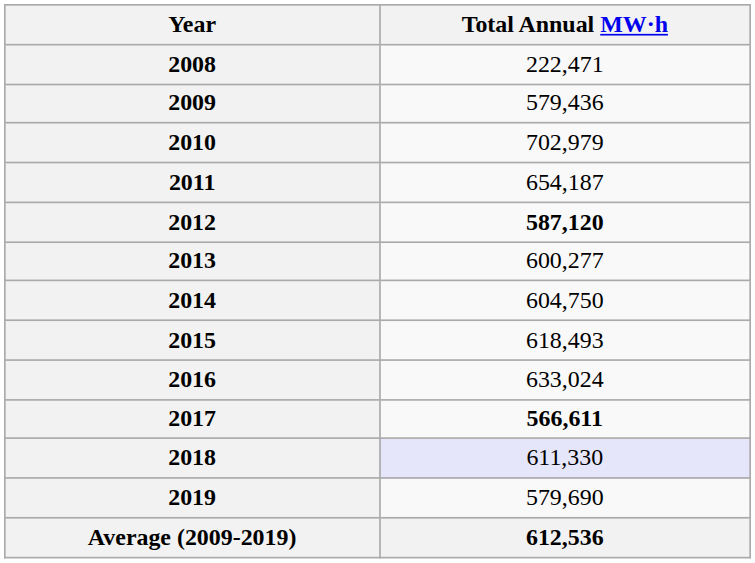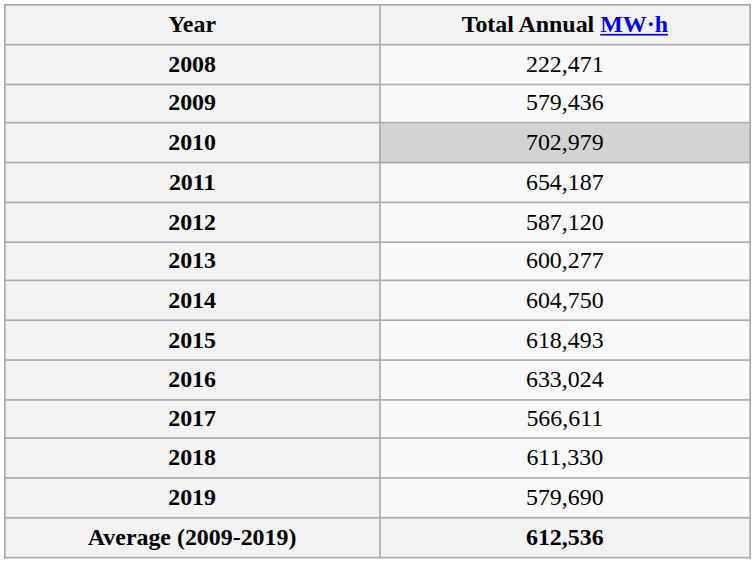(565, 142) no background -> (565, 142) lightgrey background
(565, 221) bold -> (565, 221) normal
(565, 418) bold -> (565, 418) normal
(565, 458) lavender background -> (565, 458) no background
